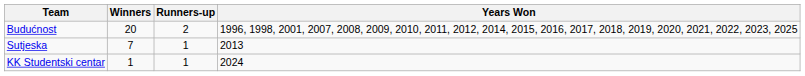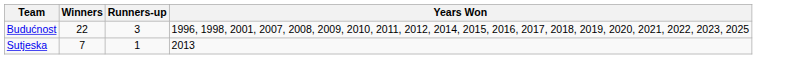(131, 30) 20 -> (82, 30) 22
(186, 30) 2 -> (137, 30) 3
- row: (56, 63)
